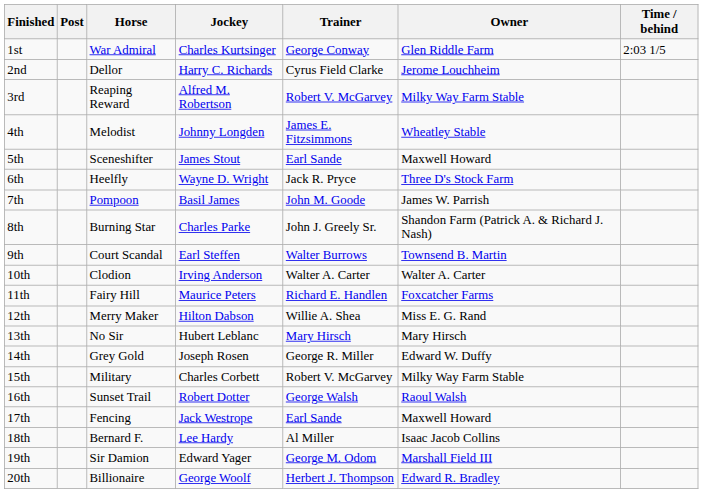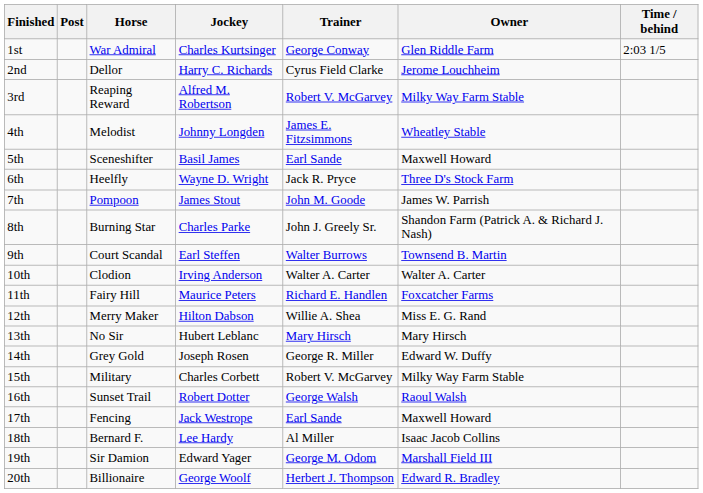(209, 159) James Stout -> (209, 159) Basil James
(209, 199) Basil James -> (209, 199) James Stout
